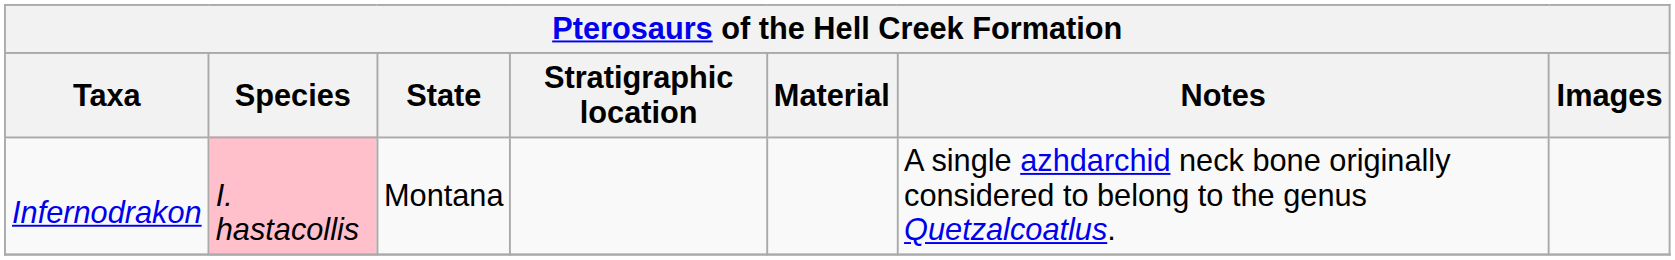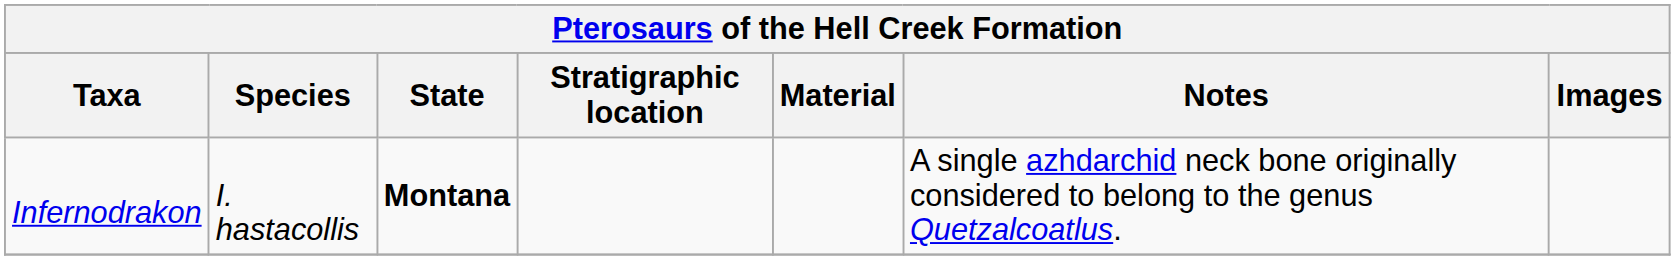(287, 212) pink background -> (287, 212) no background
(444, 195) normal -> (447, 195) bold
